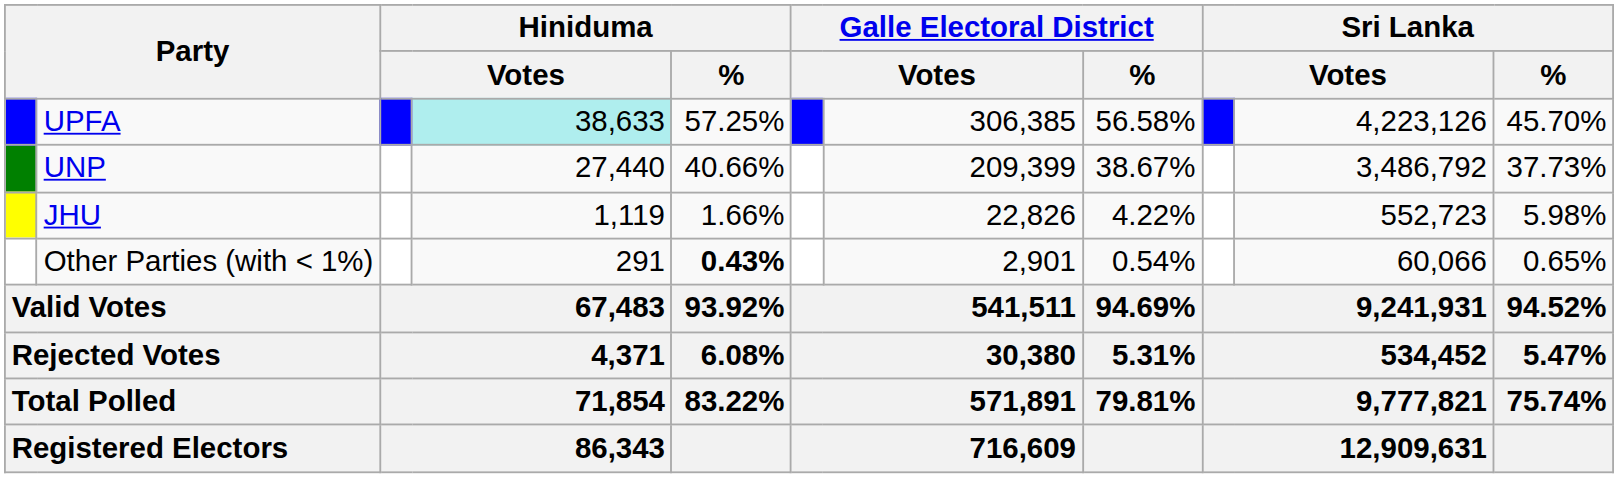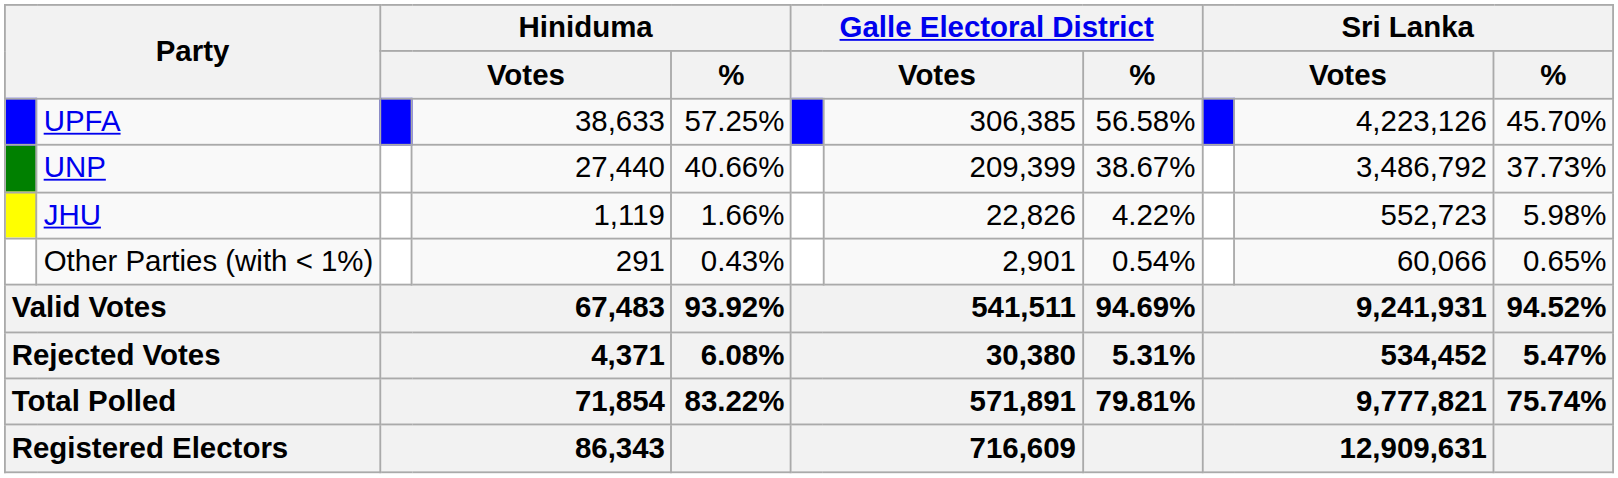(620, 121) paleturquoise background -> (620, 121) no background
(743, 261) bold -> (743, 261) normal
